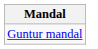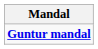(45, 34) normal -> (49, 34) bold
